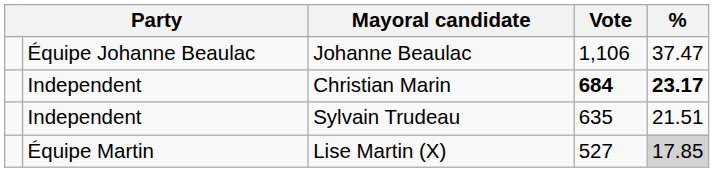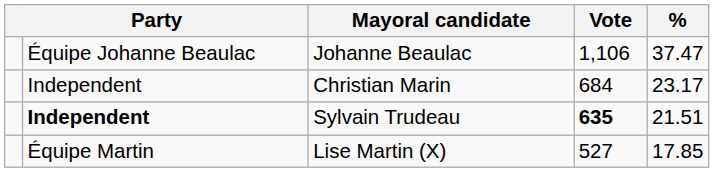(596, 85) bold -> (596, 85) normal
(678, 85) bold -> (678, 85) normal
(85, 118) normal -> (88, 118) bold
(596, 118) normal -> (596, 118) bold
(678, 150) lightgrey background -> (678, 150) no background
